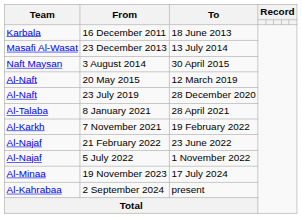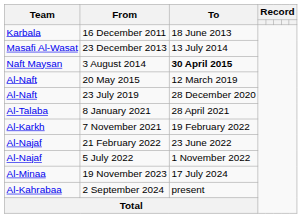(200, 64) normal -> (202, 64) bold
